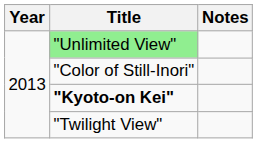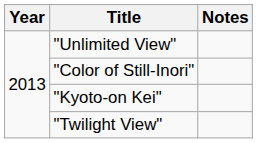(115, 44) lightgreen background -> (115, 44) no background
(114, 97) bold -> (108, 97) normal
